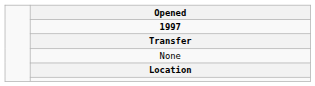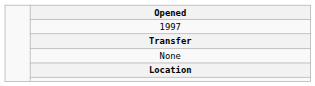(170, 27) bold -> (170, 27) normal
